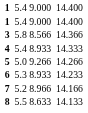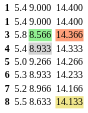(40, 35) no background -> (40, 35) lightgreen background
(69, 35) no background -> (69, 35) lightsalmon background
(40, 48) no background -> (40, 48) lightgrey background
(69, 102) no background -> (69, 102) khaki background
